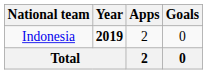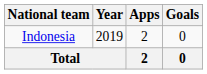(109, 36) bold -> (109, 36) normal
